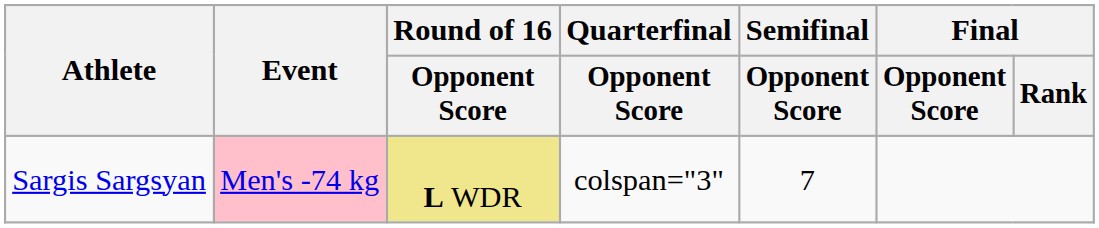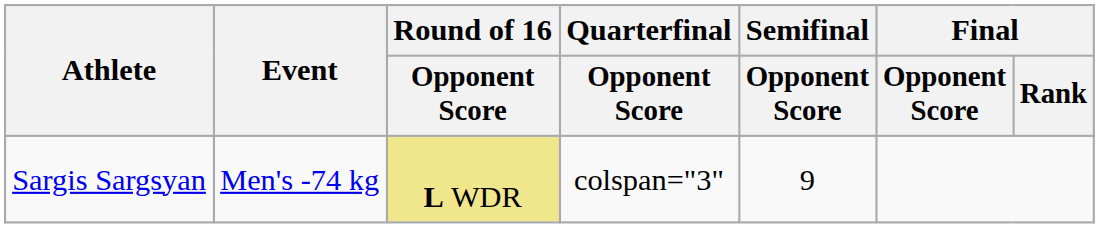(300, 179) pink background -> (300, 179) no background
(807, 179) 7 -> (807, 179) 9
